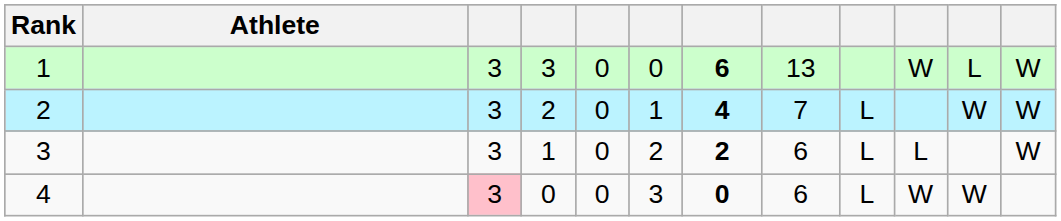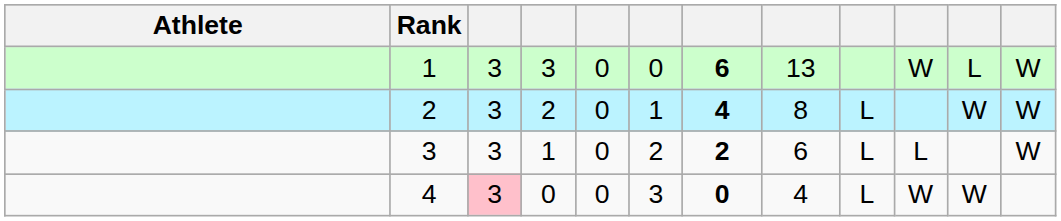columns swapped: (43, 25) <-> (275, 25)
(801, 109) 7 -> (801, 109) 8
(801, 194) 6 -> (801, 194) 4
